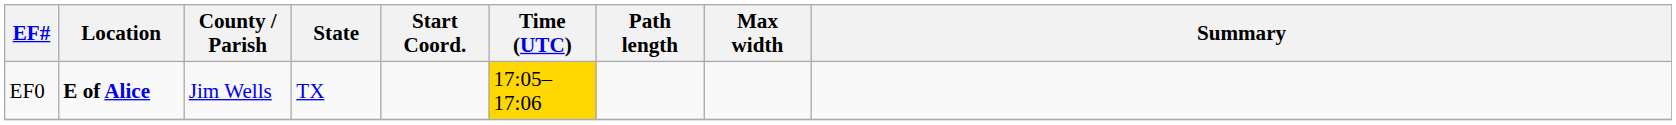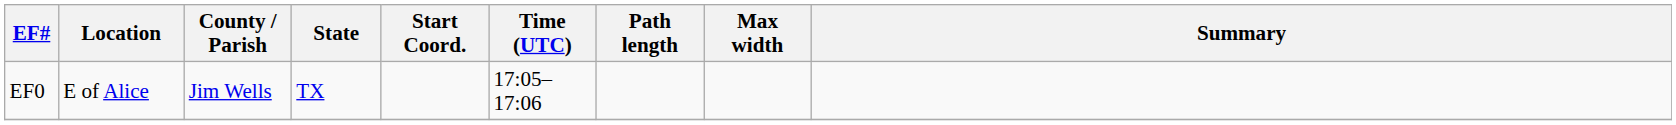(107, 90) bold -> (106, 90) normal
(523, 90) gold background -> (523, 90) no background
